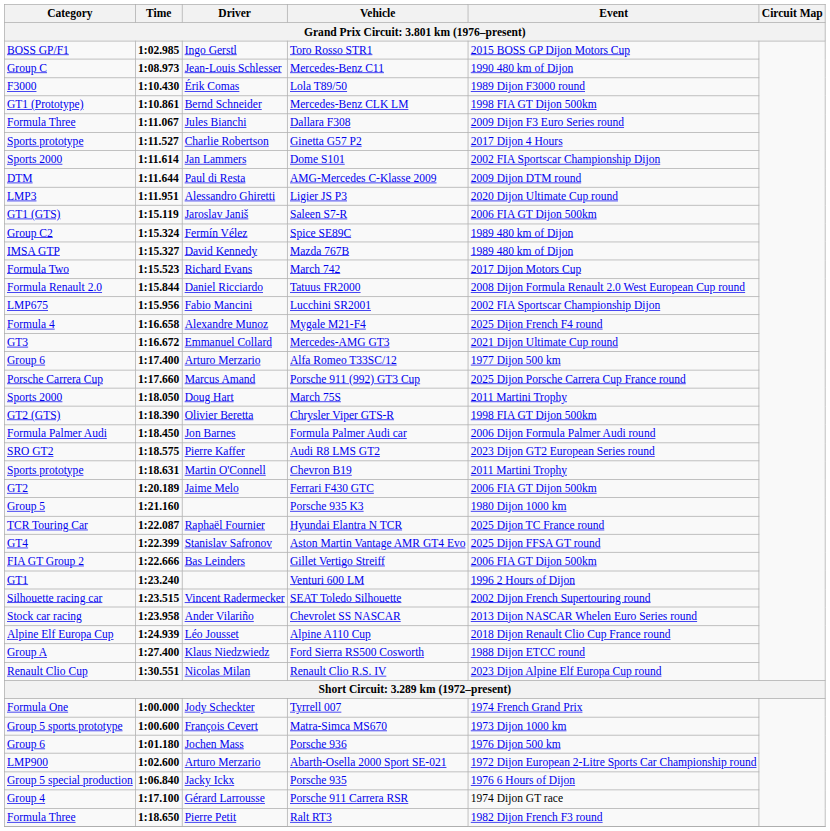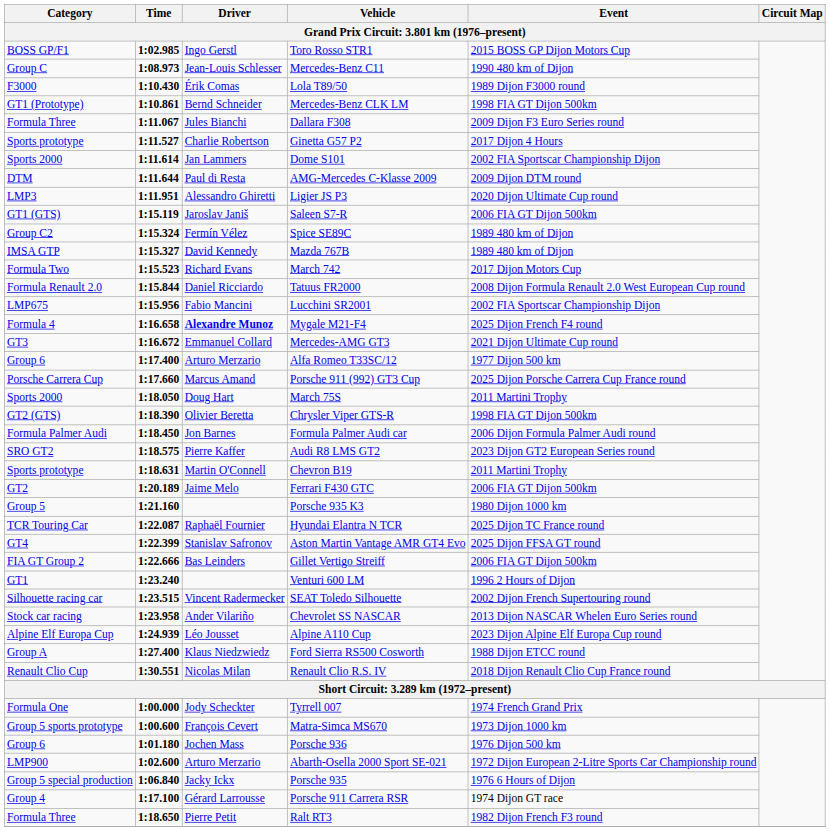(226, 324) normal -> (229, 324) bold
(571, 634) 2018 Dijon Renault Clio Cup France round -> (566, 634) 2023 Dijon Alpine Elf Europa Cup round
(566, 671) 2023 Dijon Alpine Elf Europa Cup round -> (571, 671) 2018 Dijon Renault Clio Cup France round
